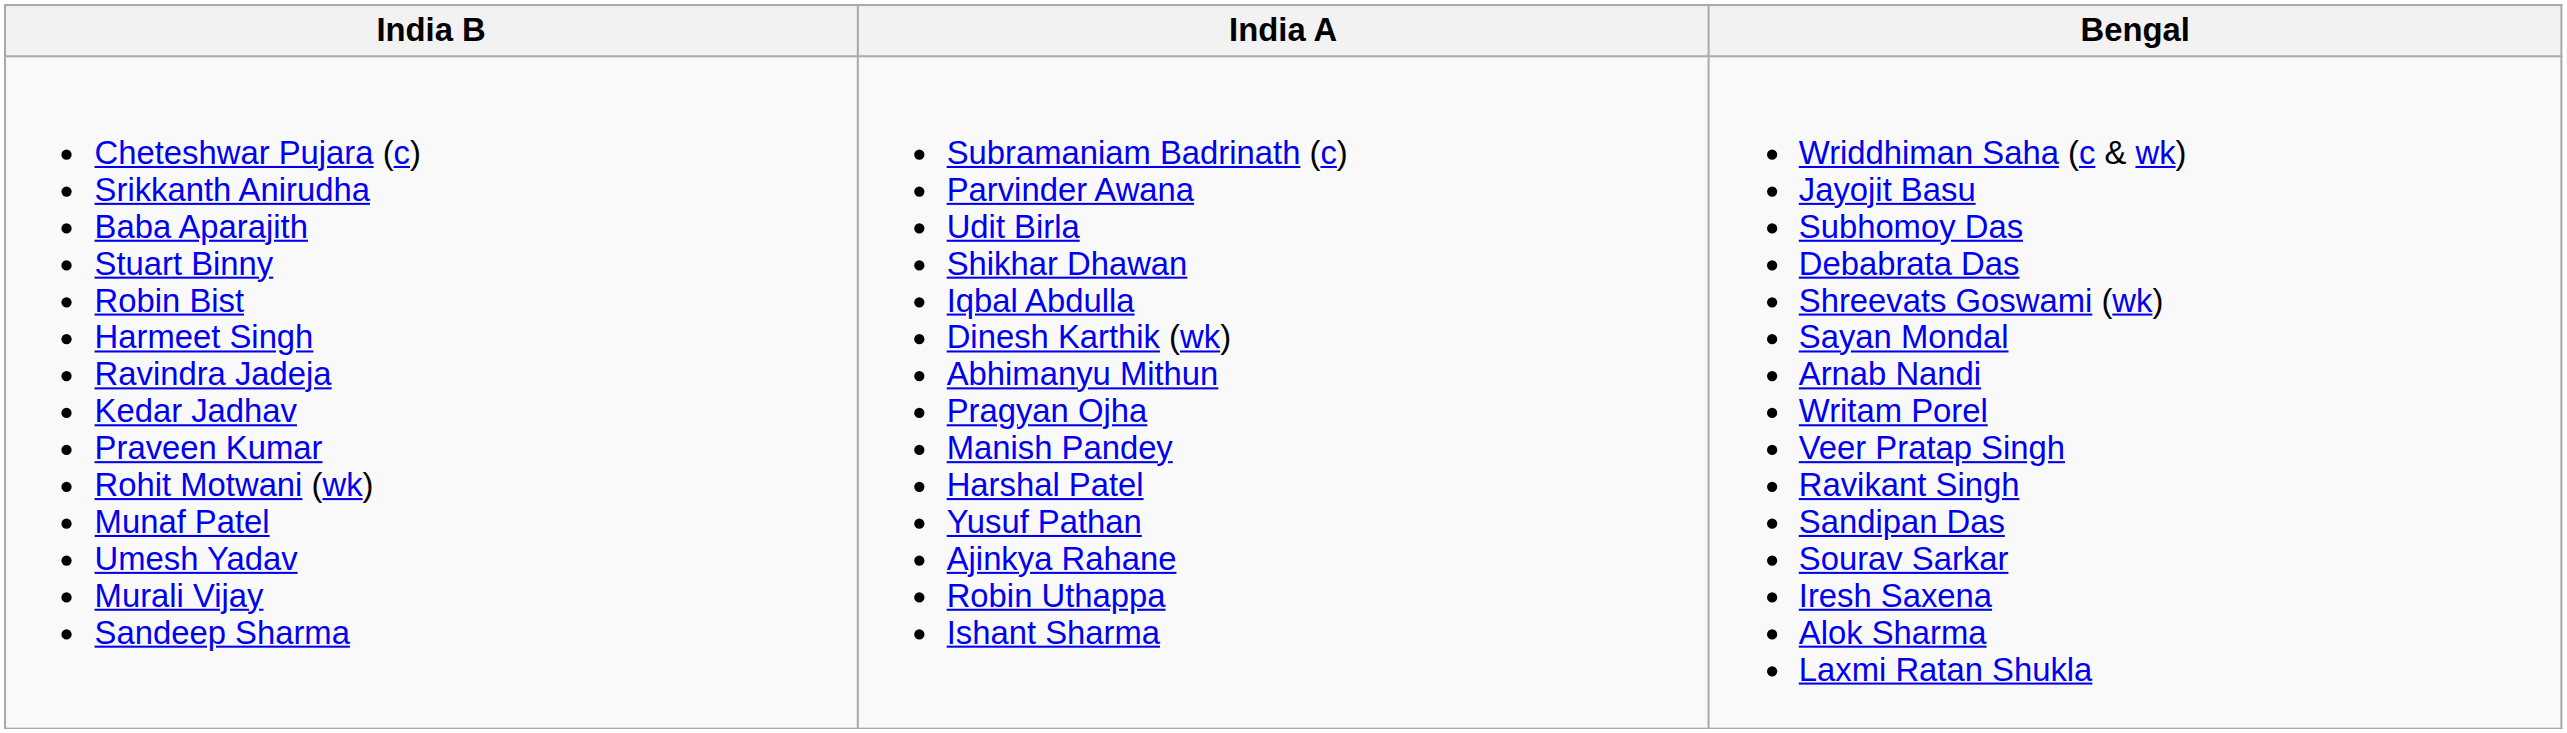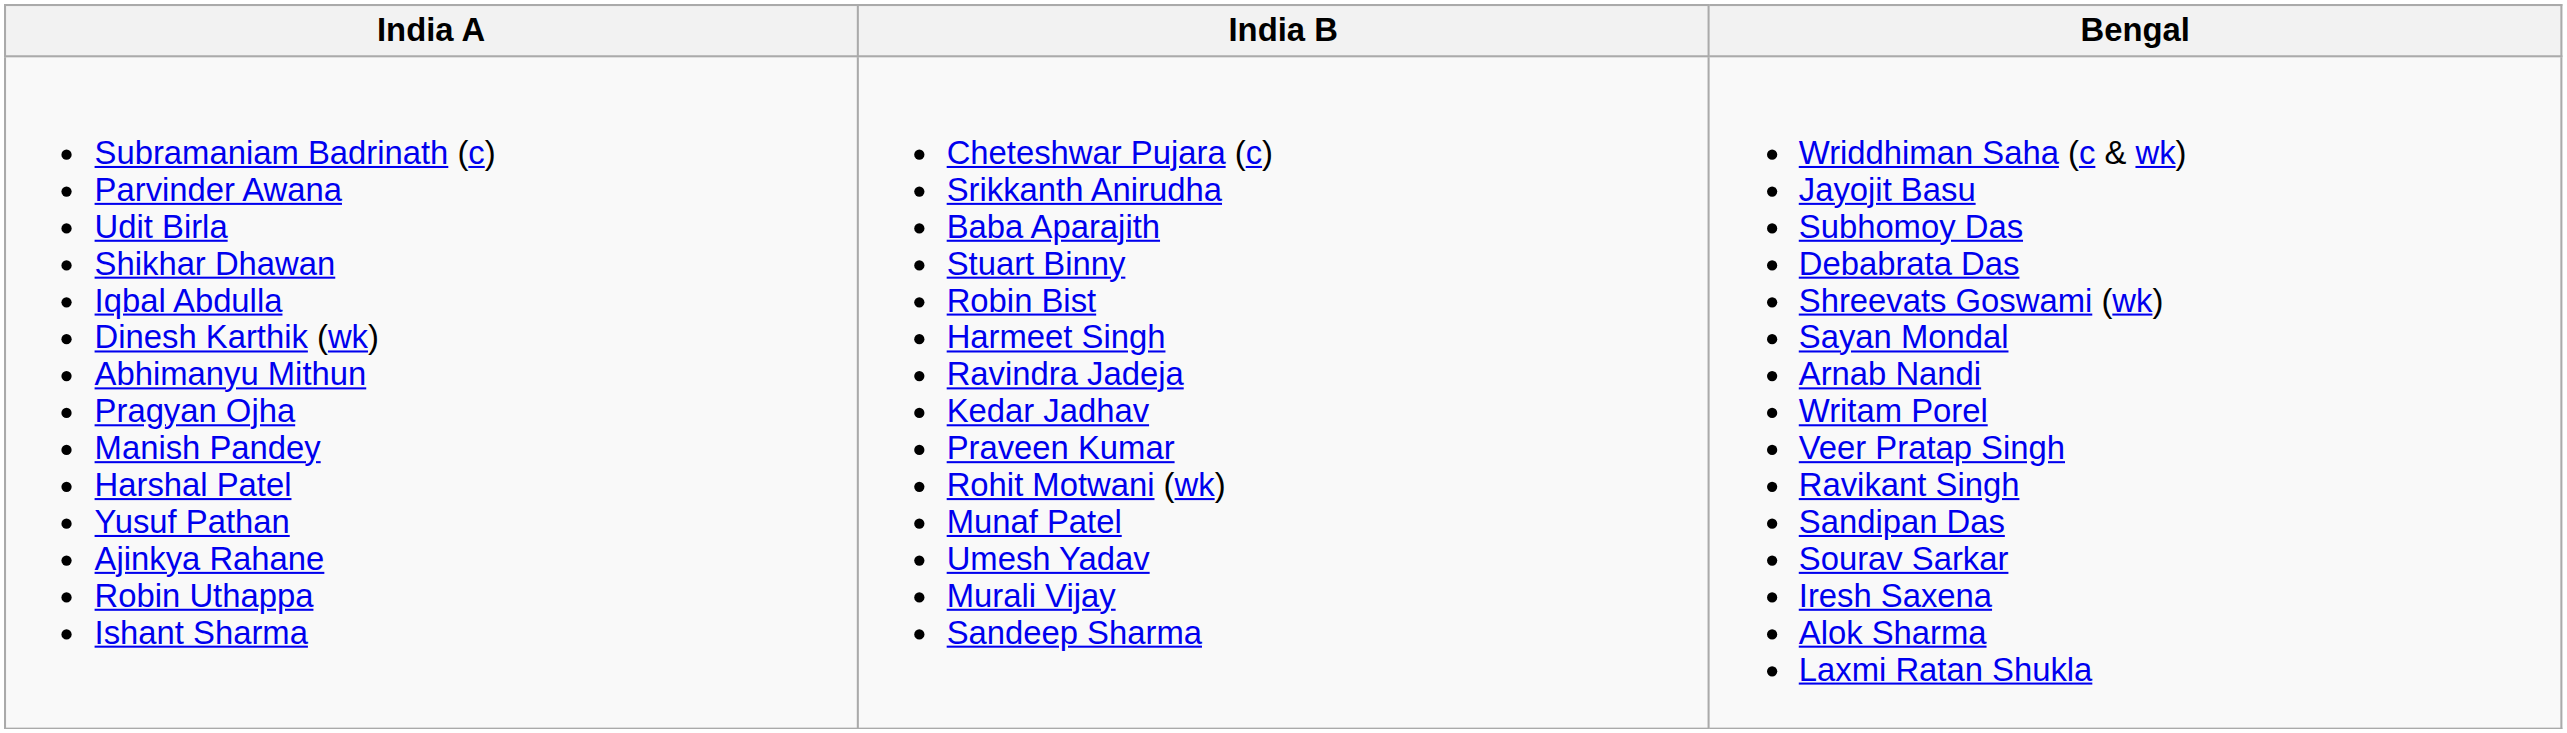columns swapped: (1283, 30) <-> (431, 30)
